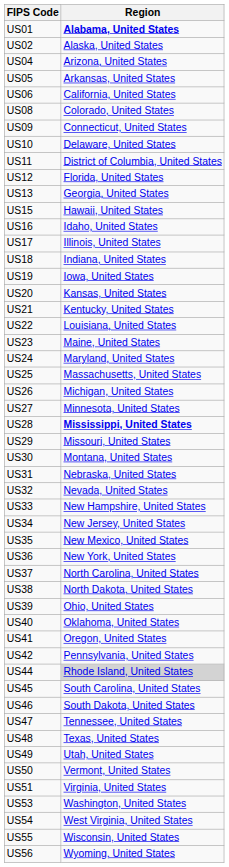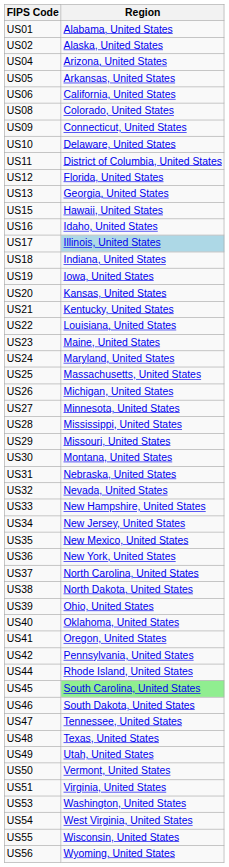(121, 29) bold -> (118, 29) normal
(112, 243) no background -> (112, 243) lightblue background
(128, 425) bold -> (123, 425) normal
(128, 672) lightgrey background -> (128, 672) no background
(132, 688) no background -> (132, 688) lightgreen background
